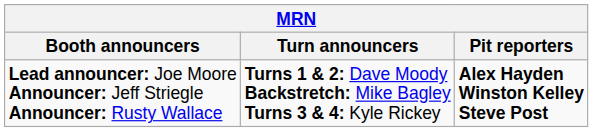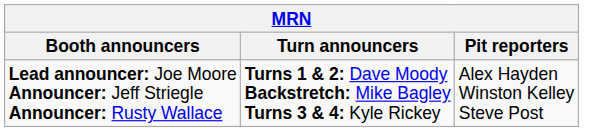(521, 93) bold -> (517, 93) normal
